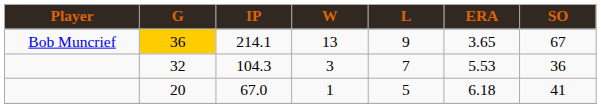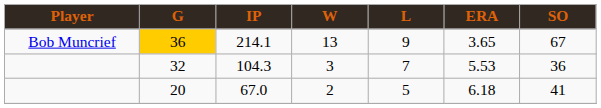(330, 90) 1 -> (330, 90) 2
